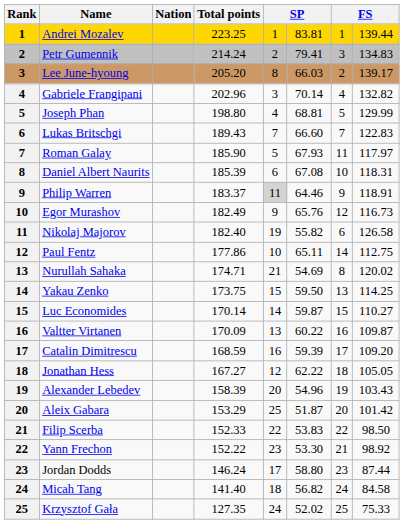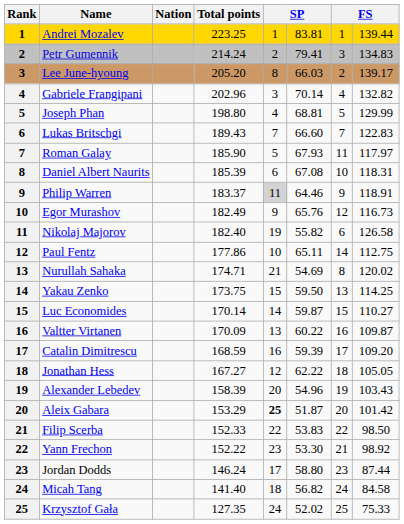(275, 410) normal -> (275, 410) bold
